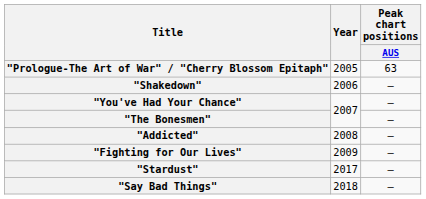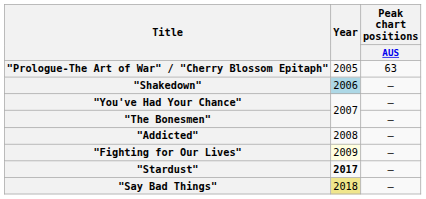(346, 85) no background -> (346, 85) lightblue background
(346, 152) no background -> (346, 152) lightyellow background
(346, 169) normal -> (346, 169) bold
(346, 186) no background -> (346, 186) khaki background
